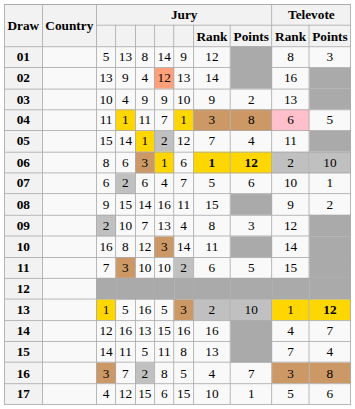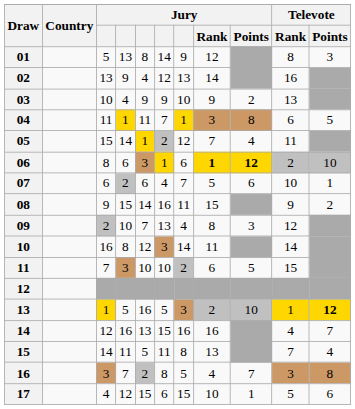(164, 78) lightsalmon background -> (164, 78) no background
(291, 120) pink background -> (291, 120) no background
